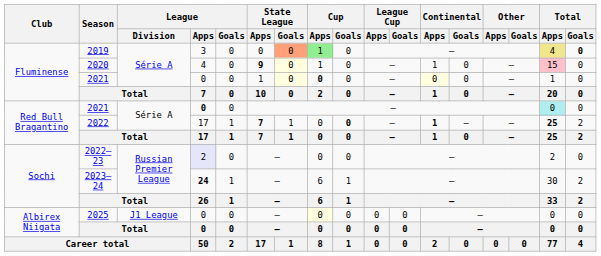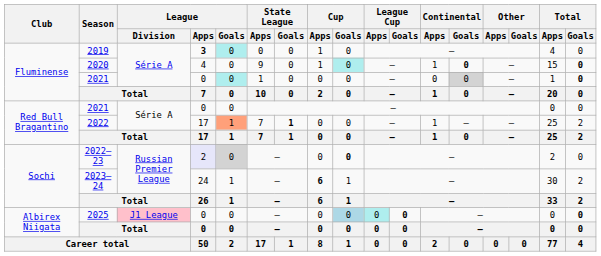(203, 51) normal -> (203, 51) bold
(232, 51) no background -> (232, 51) paleturquoise background
(291, 51) lightsalmon background -> (291, 51) no background
(320, 51) lightgreen background -> (320, 51) no background
(552, 51) khaki background -> (552, 51) no background
(581, 51) bold -> (581, 51) normal
(261, 65) bold -> (261, 65) normal
(291, 65) lightyellow background -> (291, 65) no background
(348, 65) no background -> (348, 65) paleturquoise background
(466, 65) normal -> (466, 65) bold
(552, 65) pink background -> (552, 65) no background
(581, 65) normal -> (581, 65) bold
(232, 79) no background -> (232, 79) paleturquoise background
(291, 79) lightyellow background -> (291, 79) no background
(320, 79) bold -> (320, 79) normal
(435, 79) lightyellow background -> (435, 79) no background
(466, 79) no background -> (466, 79) lightgrey background
(581, 79) normal -> (581, 79) bold
(203, 108) bold -> (203, 108) normal
(552, 108) paleturquoise background -> (552, 108) no background
(232, 123) no background -> (232, 123) lightsalmon background
(261, 123) bold -> (261, 123) normal
(291, 123) normal -> (291, 123) bold
(348, 123) bold -> (348, 123) normal
(435, 123) bold -> (435, 123) normal
(552, 123) bold -> (552, 123) normal
(232, 157) no background -> (232, 157) lightgrey background
(348, 157) normal -> (348, 157) bold
(203, 181) bold -> (203, 181) normal
(320, 181) normal -> (320, 181) bold
(154, 215) no background -> (154, 215) pink background
(320, 215) lightyellow background -> (320, 215) no background
(348, 215) no background -> (348, 215) lightblue background
(377, 215) no background -> (377, 215) paleturquoise background
(405, 215) normal -> (405, 215) bold
(581, 215) normal -> (581, 215) bold
